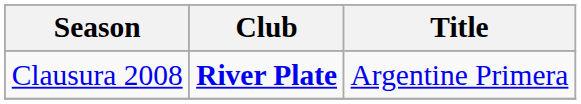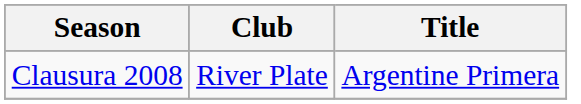(267, 74) bold -> (262, 74) normal
